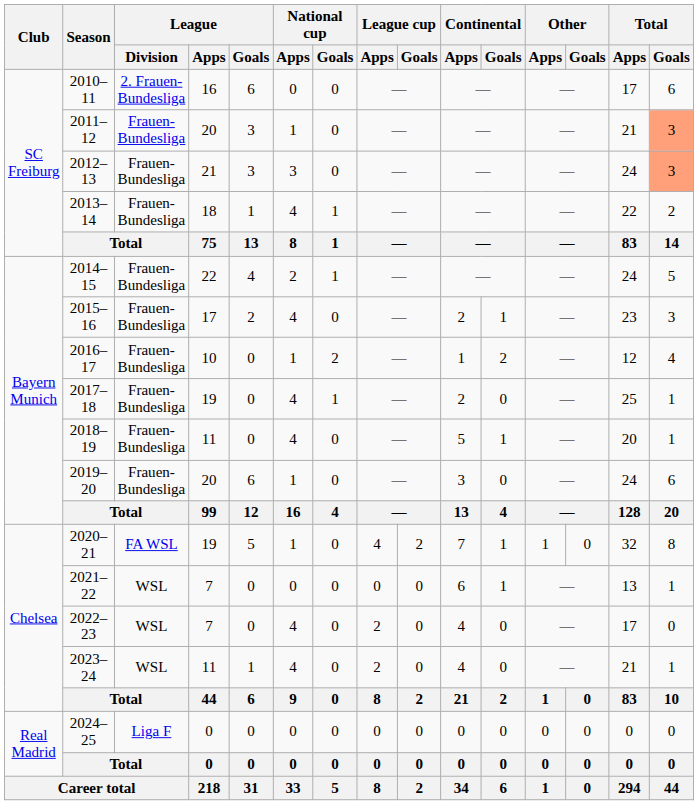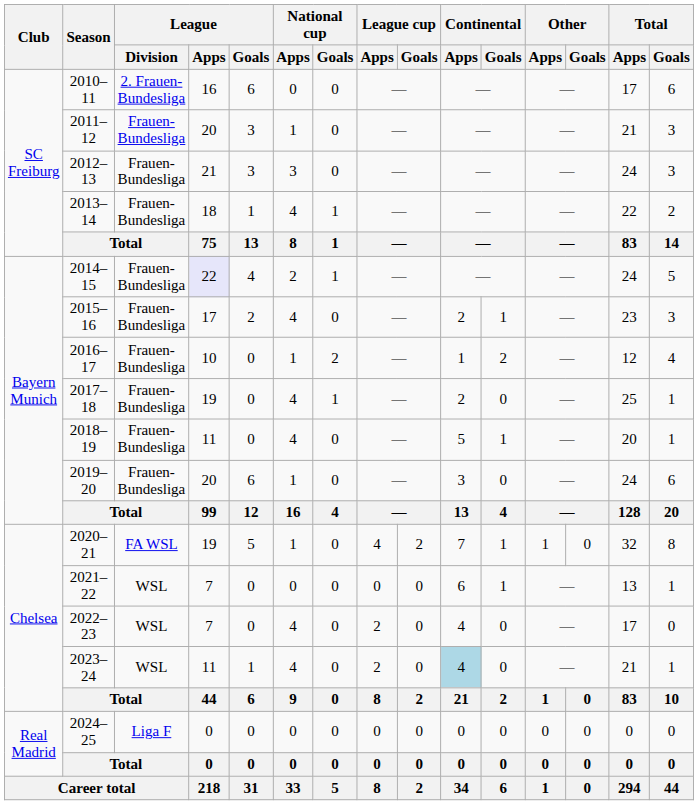(671, 130) lightsalmon background -> (671, 130) no background
(671, 171) lightsalmon background -> (671, 171) no background
(209, 276) no background -> (209, 276) lavender background
(461, 667) no background -> (461, 667) lightblue background
